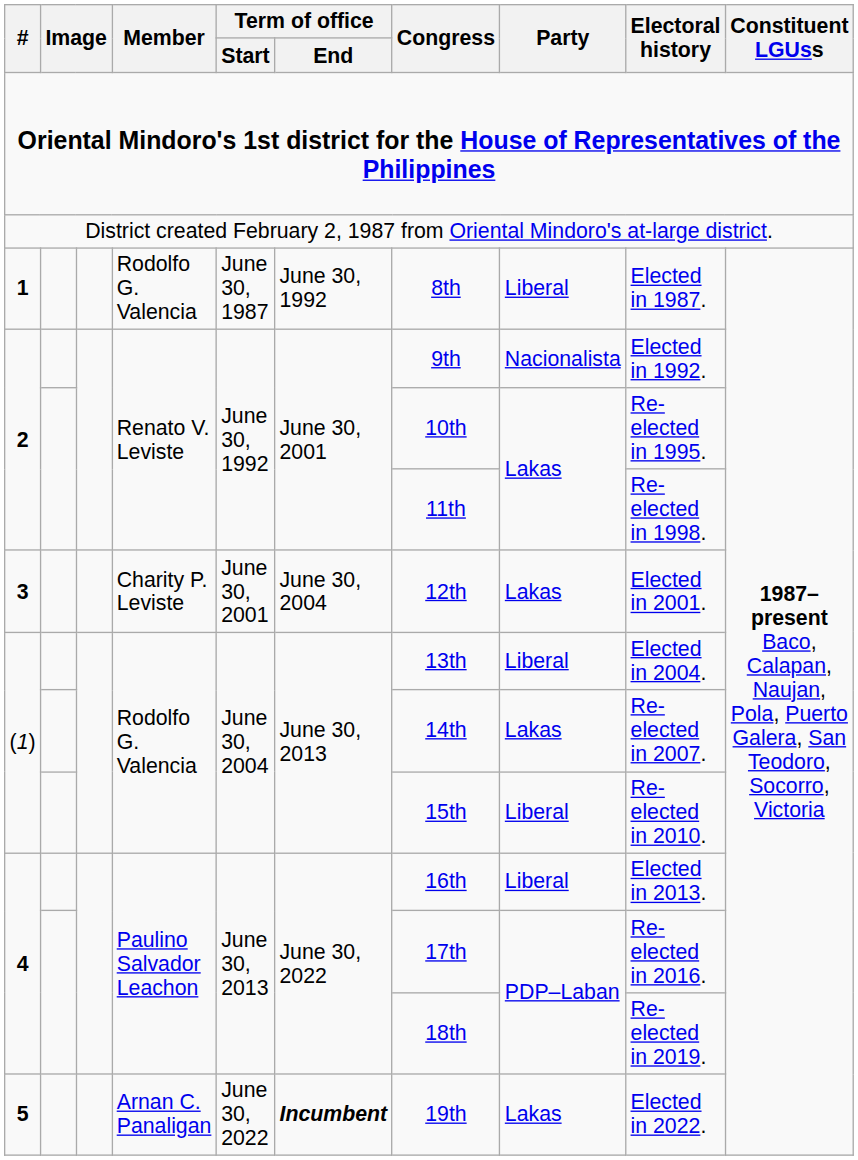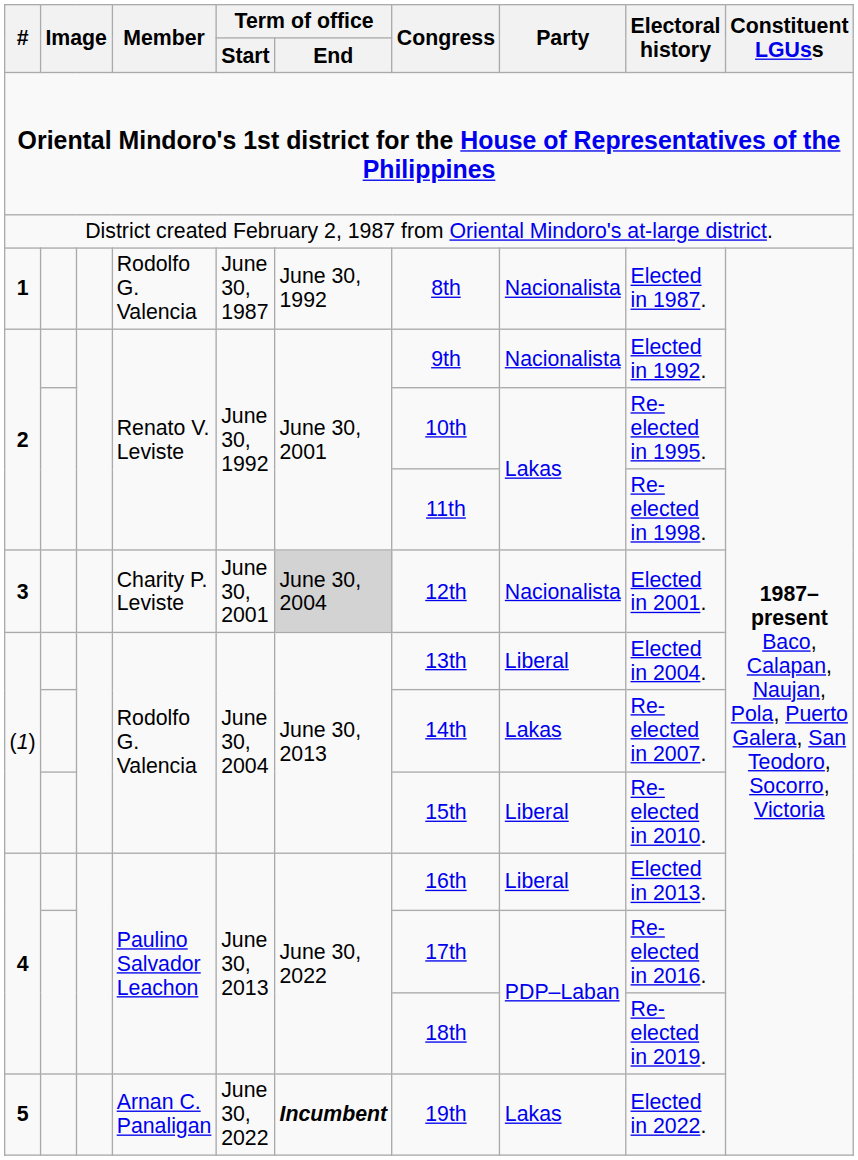(537, 288) Liberal -> (563, 288) Nacionalista
(320, 591) no background -> (320, 591) lightgrey background
(533, 591) Lakas -> (563, 591) Nacionalista
